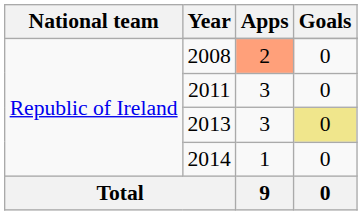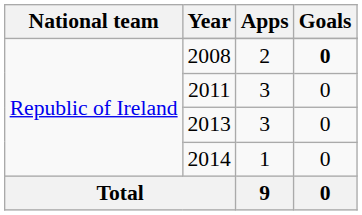(265, 55) lightsalmon background -> (265, 55) no background
(325, 55) normal -> (325, 55) bold
(325, 124) khaki background -> (325, 124) no background
